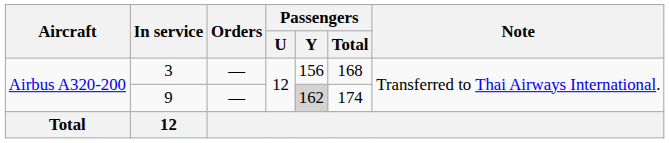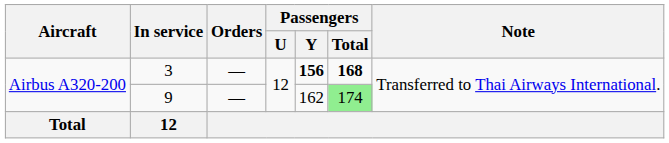(311, 71) normal -> (311, 71) bold
(350, 71) normal -> (350, 71) bold
(311, 97) lightgrey background -> (311, 97) no background
(350, 97) no background -> (350, 97) lightgreen background
